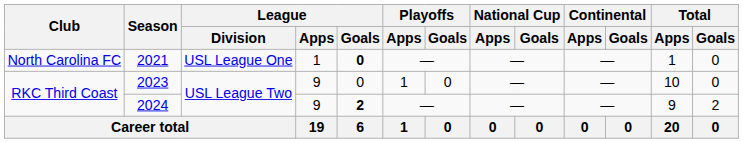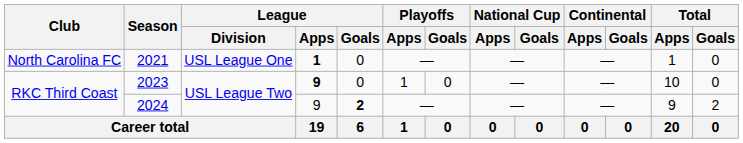(317, 60) normal -> (317, 60) bold
(360, 60) bold -> (360, 60) normal
(317, 82) normal -> (317, 82) bold
